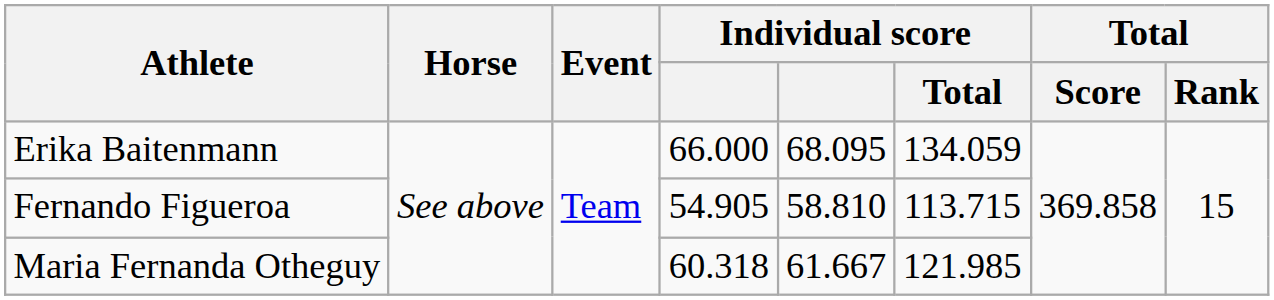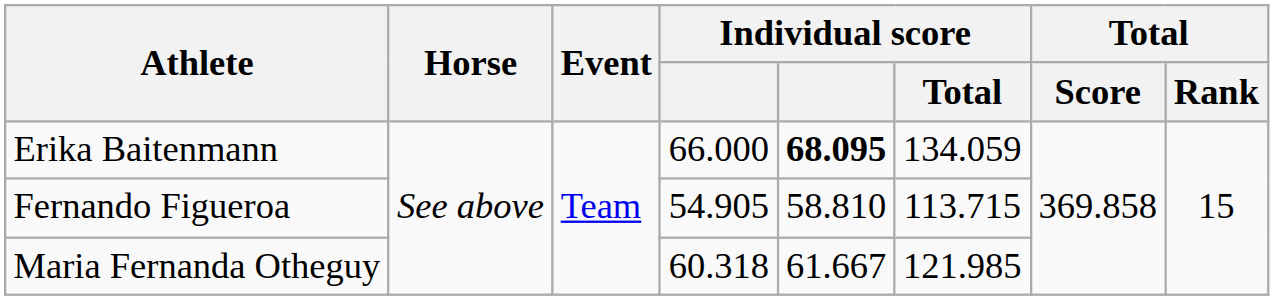(836, 149) normal -> (836, 149) bold
